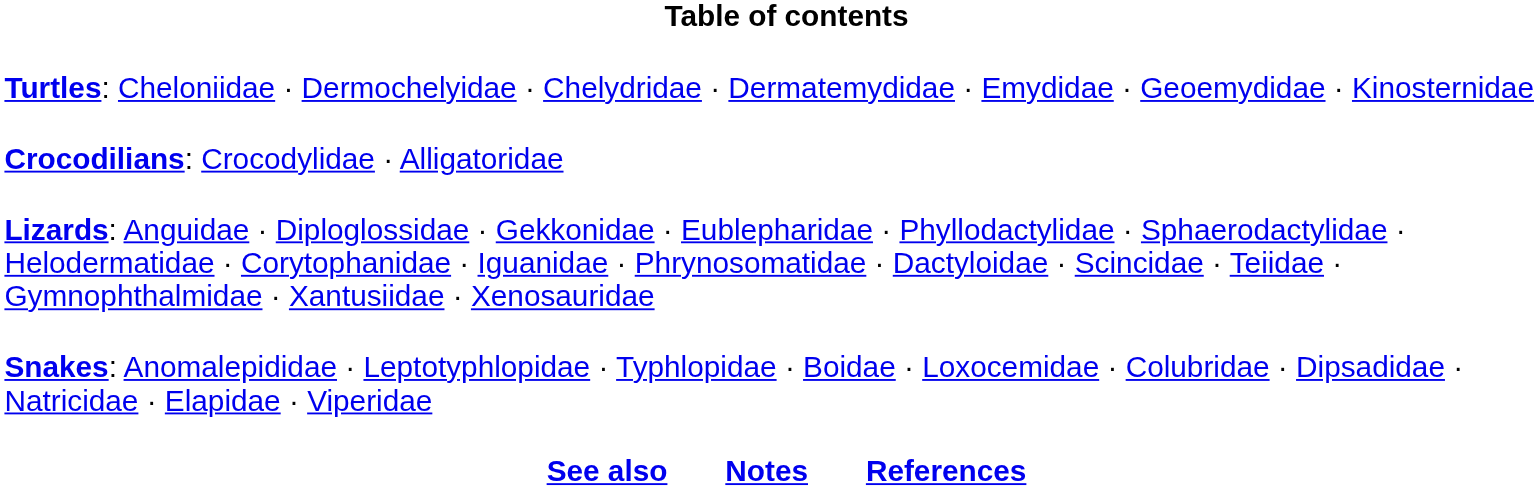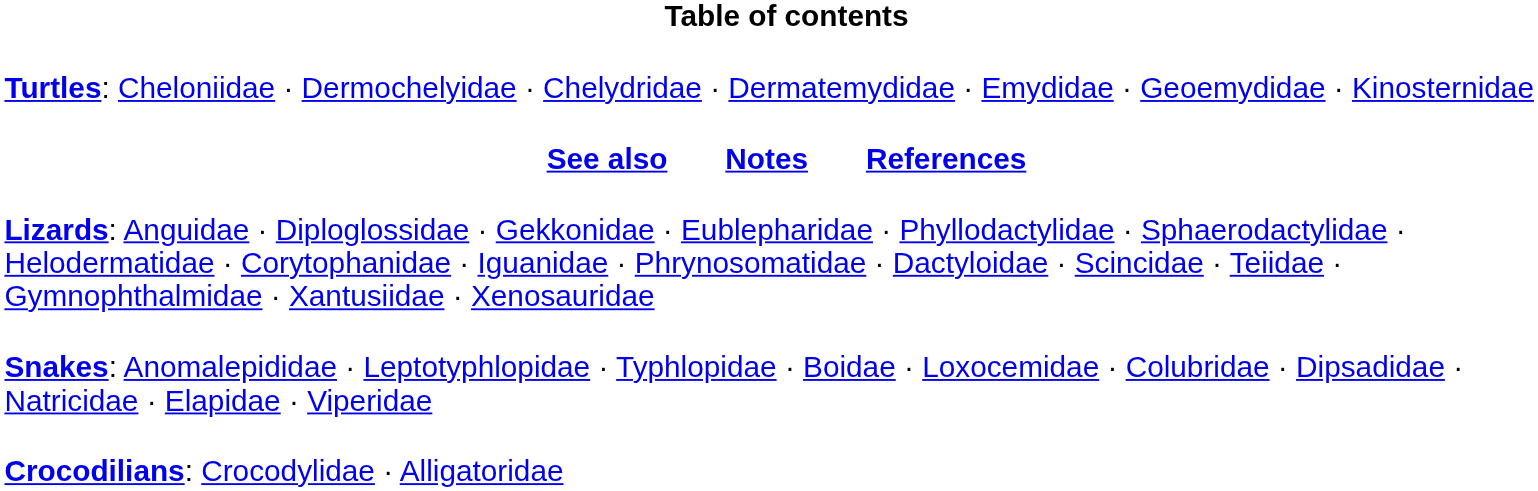(284, 159) Crocodilians: Crocodylidae · Alligatoridae -> (787, 159) See also Notes References
(787, 471) See also Notes References -> (284, 471) Crocodilians: Crocodylidae · Alligatoridae
